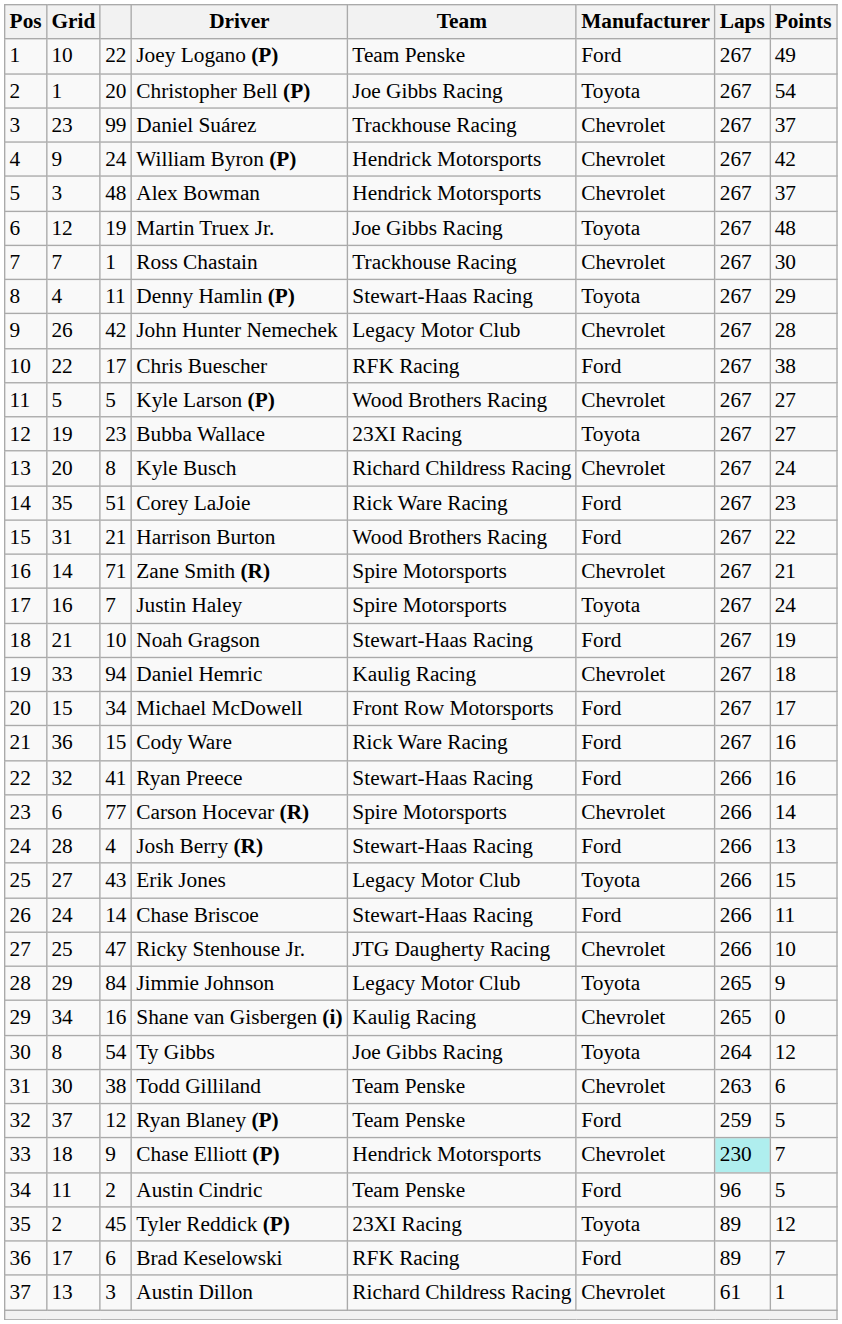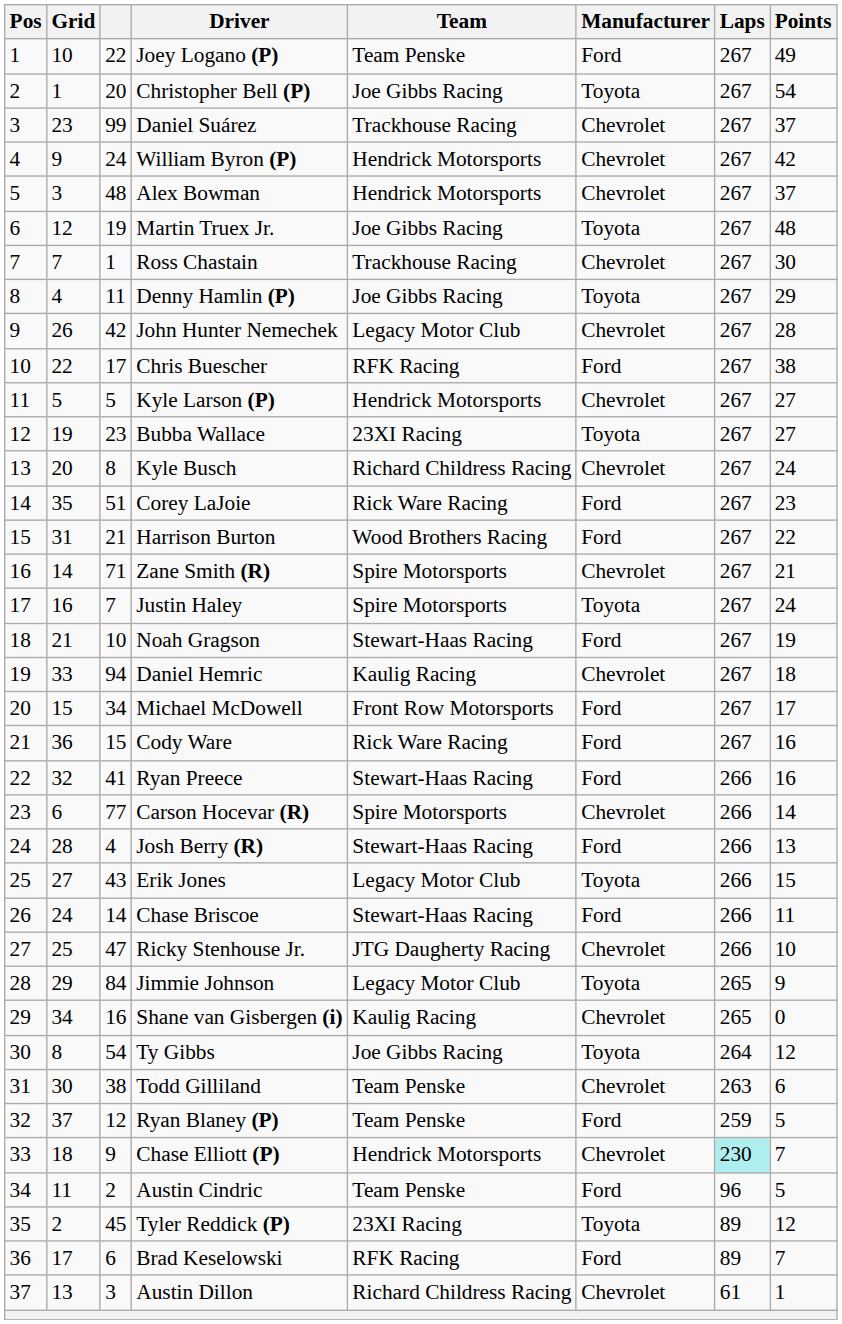(443, 296) Stewart-Haas Racing -> (428, 296) Joe Gibbs Racing
(450, 399) Wood Brothers Racing -> (447, 399) Hendrick Motorsports
